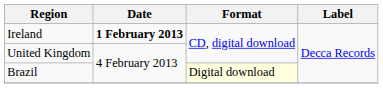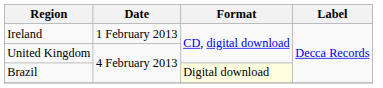(140, 33) bold -> (137, 33) normal
